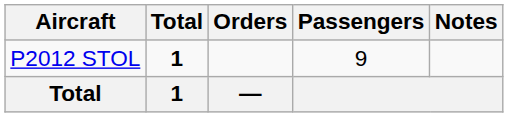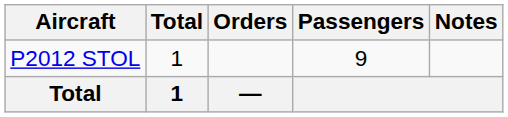(177, 58) bold -> (177, 58) normal
